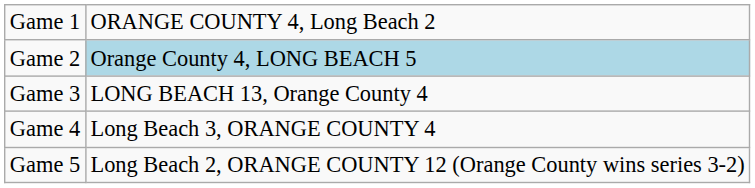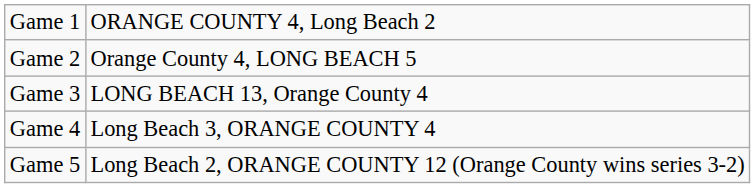(253, 57) lightblue background -> (253, 57) no background
